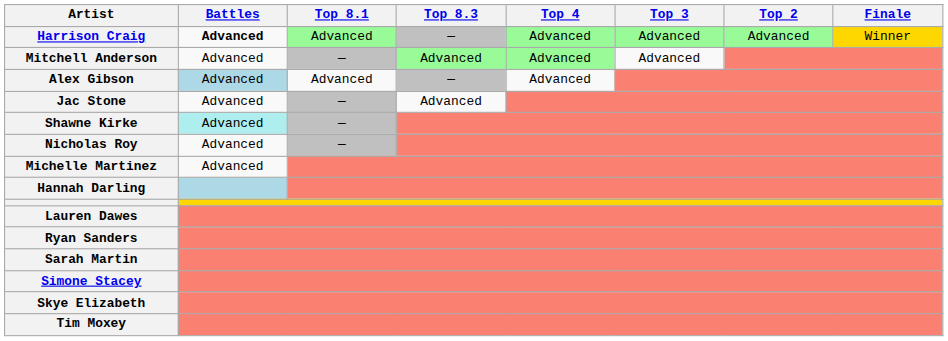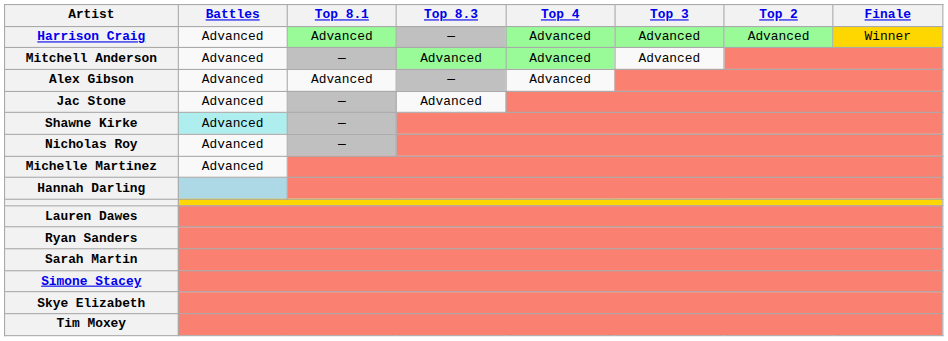(233, 37) bold -> (233, 37) normal
(233, 80) lightblue background -> (233, 80) no background
